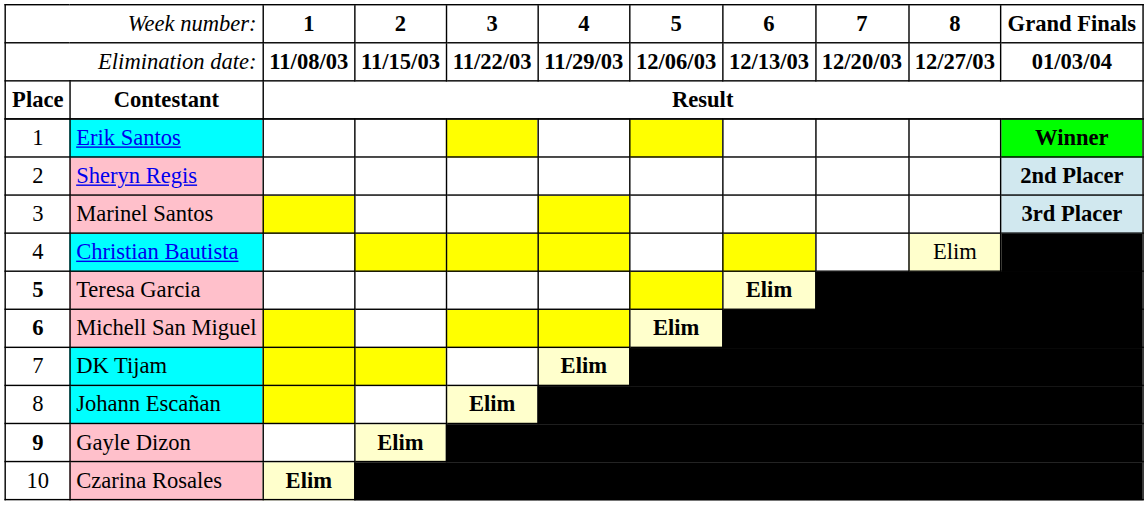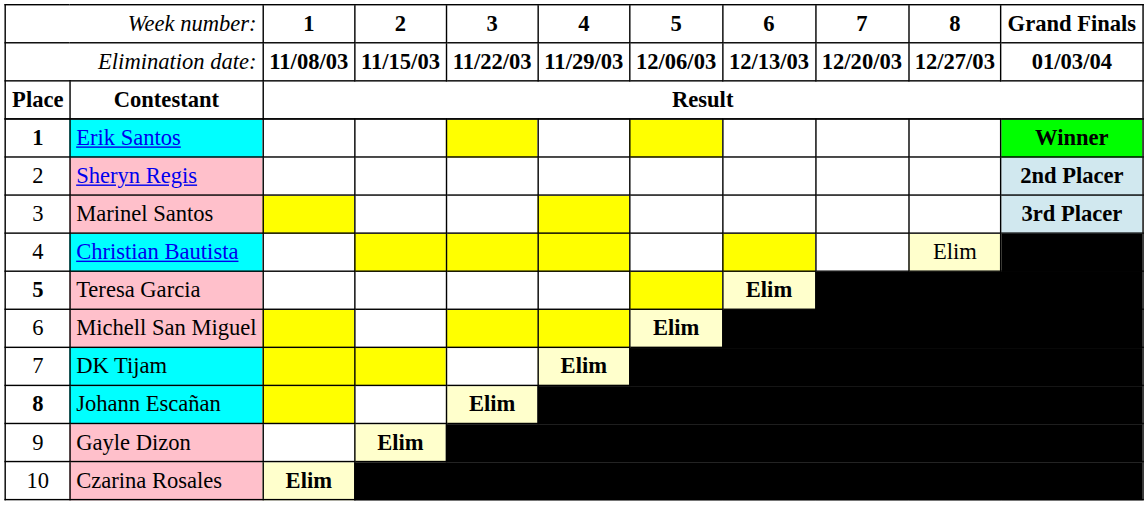(38, 137) normal -> (38, 137) bold
(38, 328) bold -> (38, 328) normal
(38, 404) normal -> (38, 404) bold
(38, 442) bold -> (38, 442) normal
